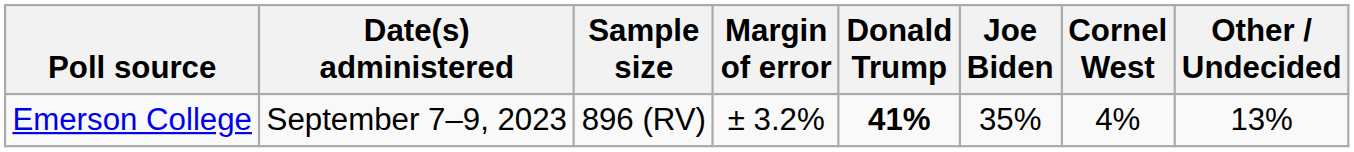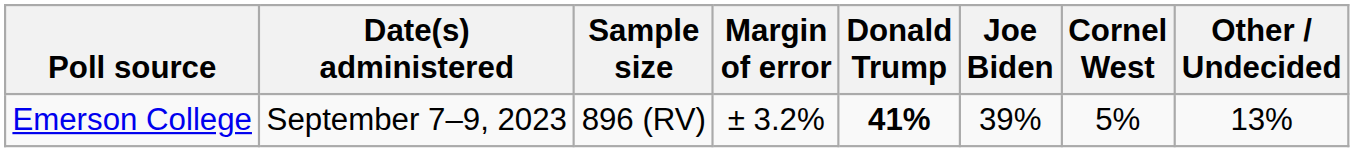(1010, 119) 35% -> (1010, 119) 39%
(1118, 119) 4% -> (1118, 119) 5%
